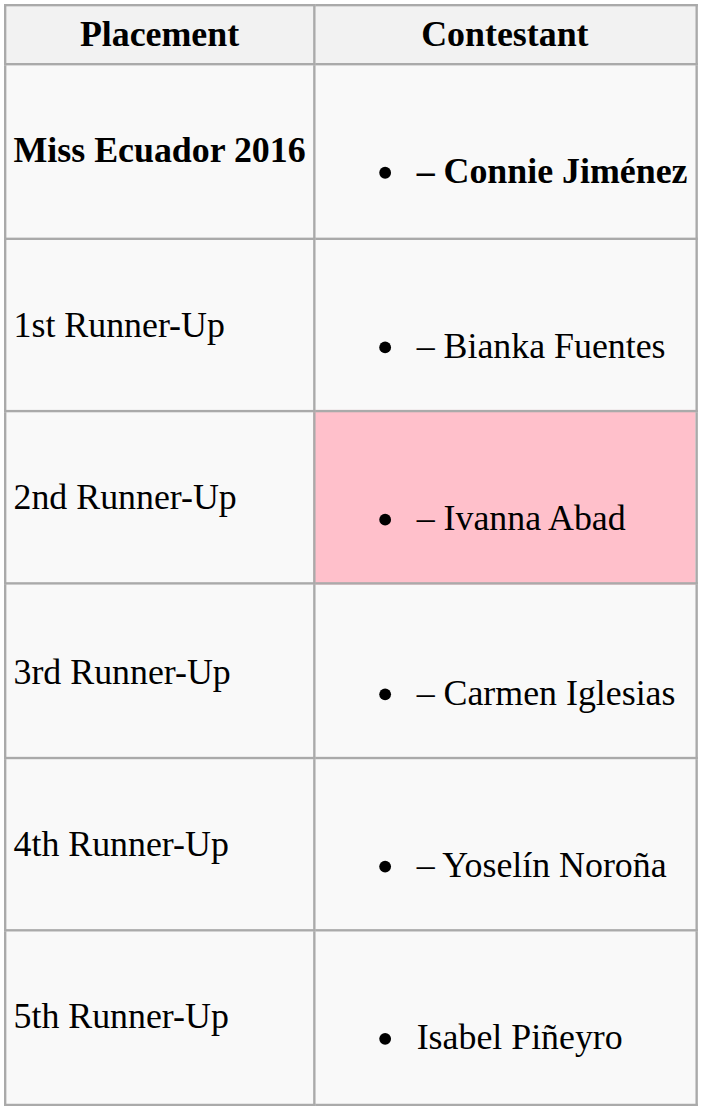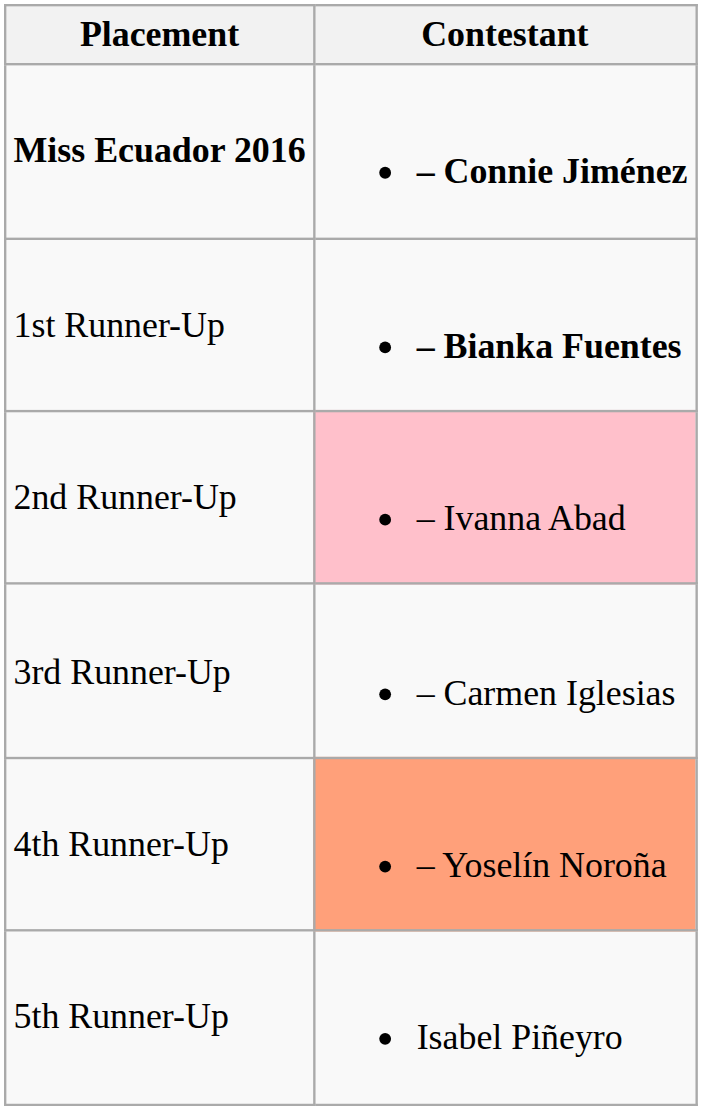(505, 346) normal -> (505, 346) bold
(505, 866) no background -> (505, 866) lightsalmon background
